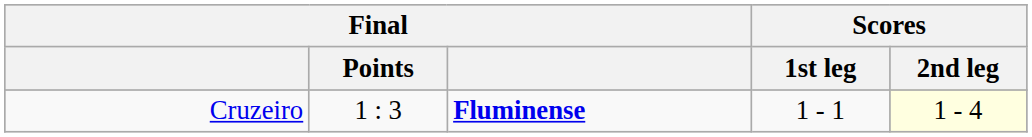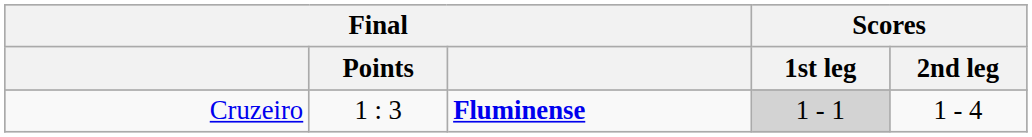(820, 110) no background -> (820, 110) lightgrey background
(958, 110) lightyellow background -> (958, 110) no background
